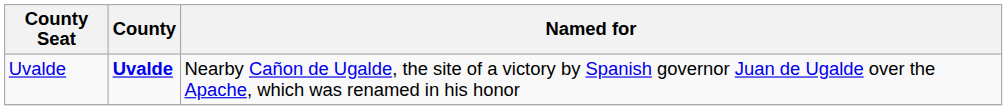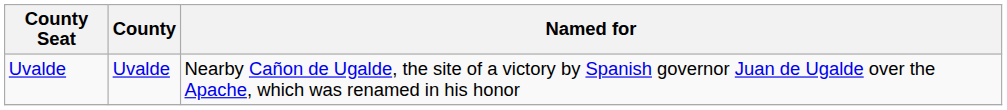(143, 68) bold -> (141, 68) normal
